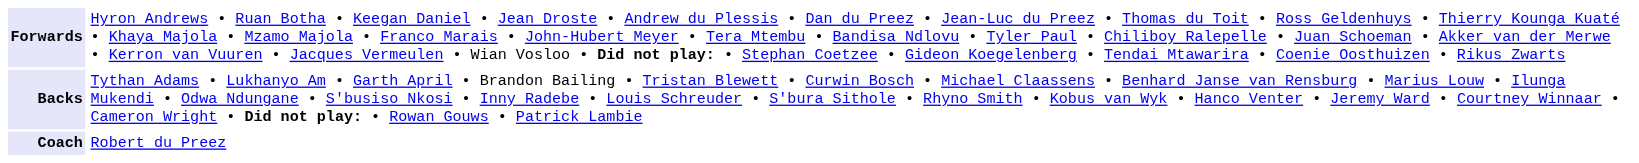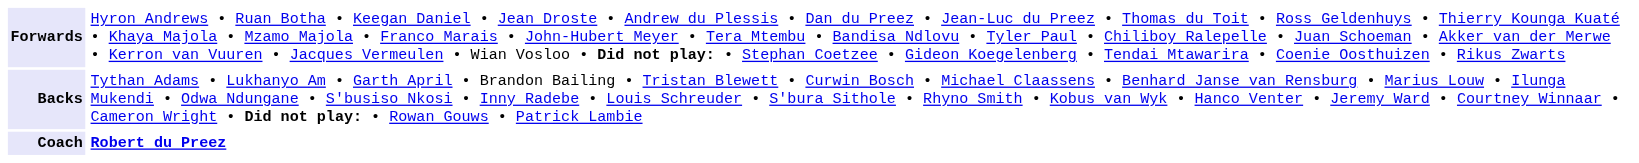(158, 143) normal -> (158, 143) bold
